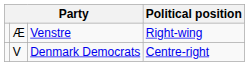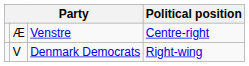(174, 33) Right-wing -> (177, 33) Centre-right
(177, 52) Centre-right -> (174, 52) Right-wing
